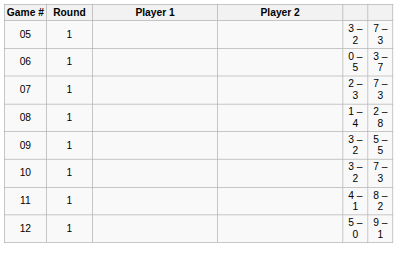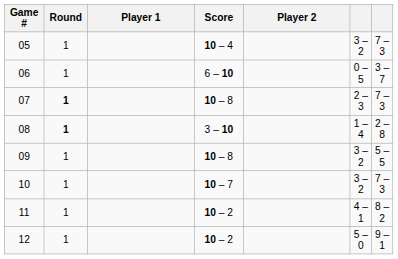+ column: (219, 18)
(69, 90) normal -> (66, 101) bold
(69, 117) normal -> (66, 129) bold
